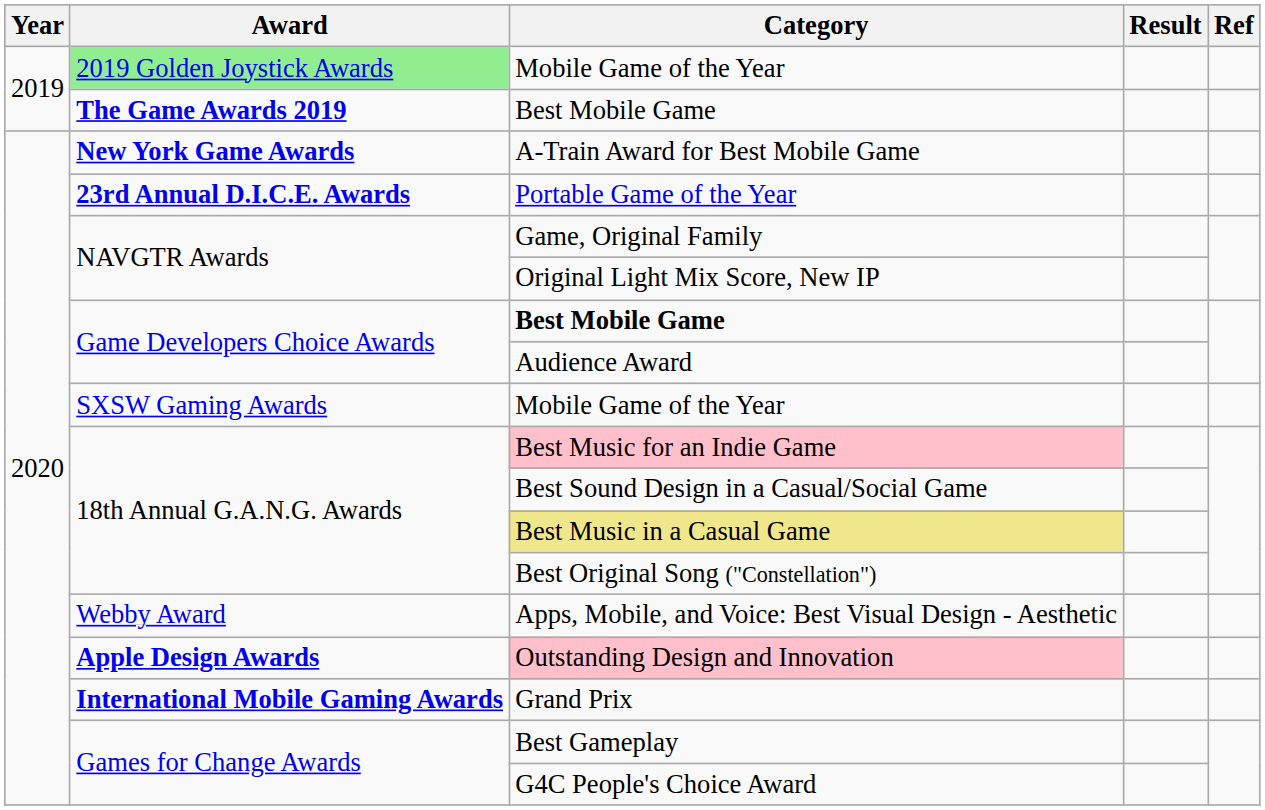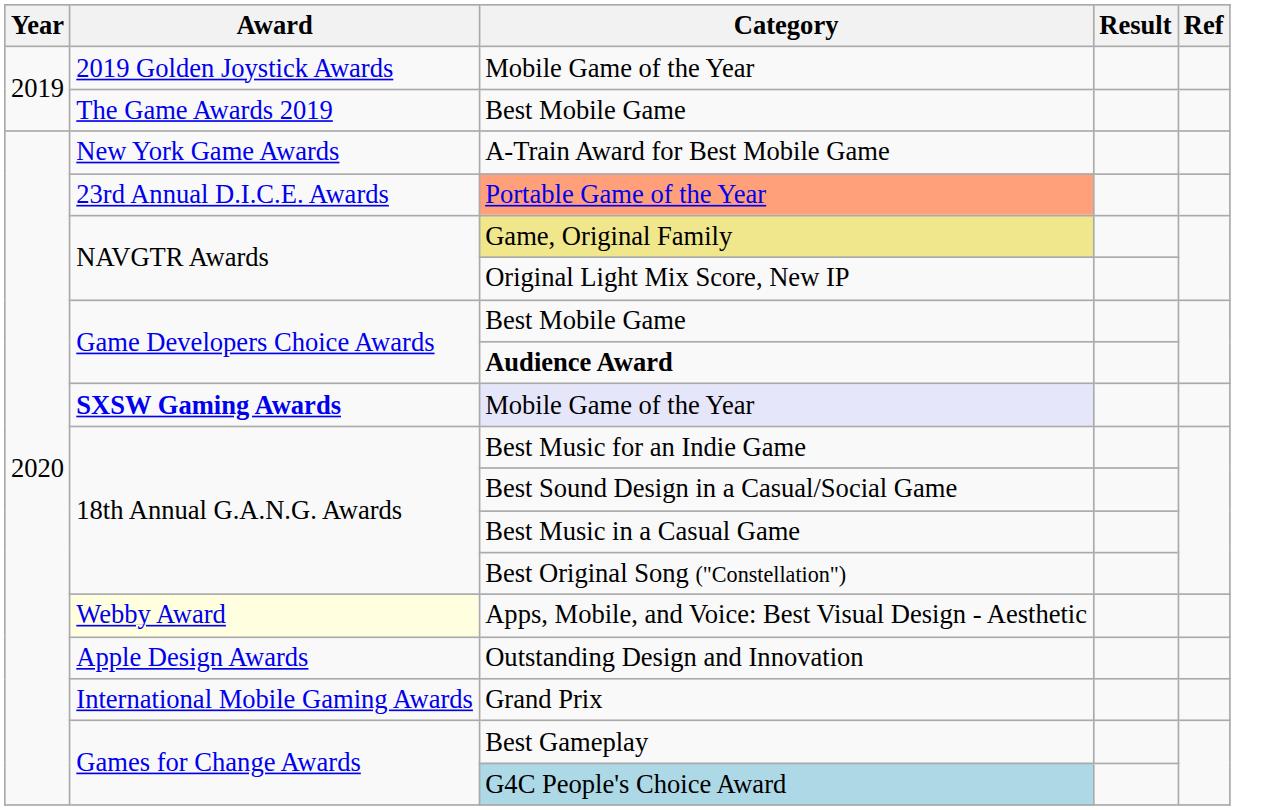(235, 67) lightgreen background -> (235, 67) no background
(211, 109) bold -> (205, 109) normal
(215, 151) bold -> (208, 151) normal
(243, 194) bold -> (233, 194) normal
(656, 194) no background -> (626, 194) lightsalmon background
(639, 236) no background -> (609, 236) khaki background
(620, 320) bold -> (585, 320) normal
(604, 362) normal -> (579, 362) bold
(202, 404) normal -> (209, 404) bold
(650, 404) no background -> (620, 404) lavender background
(676, 446) pink background -> (646, 446) no background
(673, 531) khaki background -> (643, 531) no background
(151, 615) no background -> (151, 615) lightyellow background
(198, 657) bold -> (192, 657) normal
(704, 657) pink background -> (674, 657) no background
(290, 699) bold -> (275, 699) normal
(666, 783) no background -> (636, 783) lightblue background
